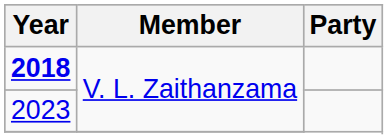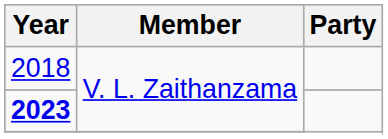(41, 68) bold -> (41, 68) normal
(41, 110) normal -> (41, 110) bold
